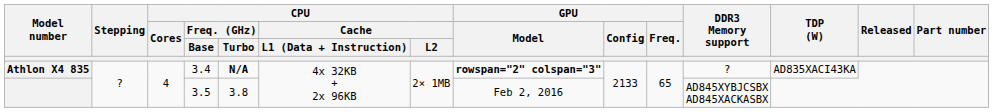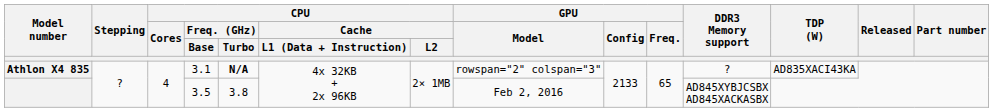(201, 69) 3.4 -> (201, 69) 3.1
(528, 69) bold -> (528, 69) normal
